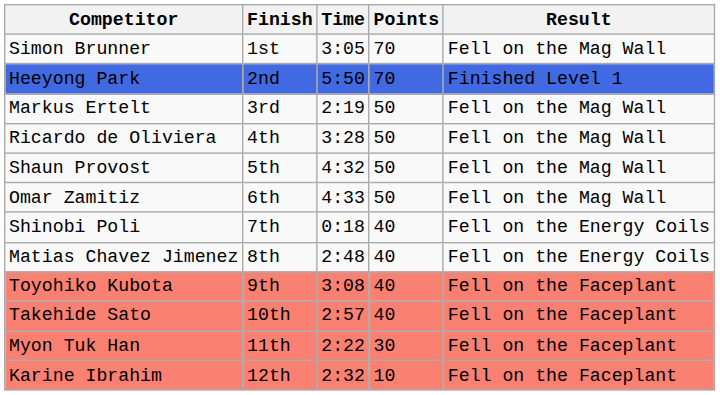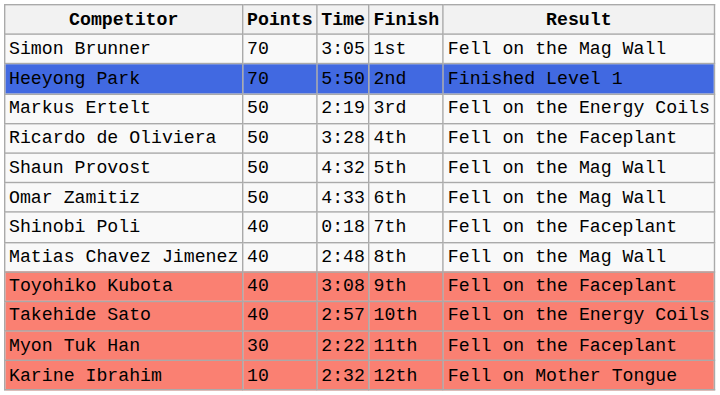columns swapped: (406, 20) <-> (280, 20)
(557, 109) Fell on the Mag Wall -> (579, 109) Fell on the Energy Coils
(557, 138) Fell on the Mag Wall -> (563, 138) Fell on the Faceplant
(579, 227) Fell on the Energy Coils -> (563, 227) Fell on the Faceplant
(579, 257) Fell on the Energy Coils -> (557, 257) Fell on the Mag Wall
(563, 316) Fell on the Faceplant -> (579, 316) Fell on the Energy Coils
(563, 375) Fell on the Faceplant -> (563, 375) Fell on Mother Tongue
